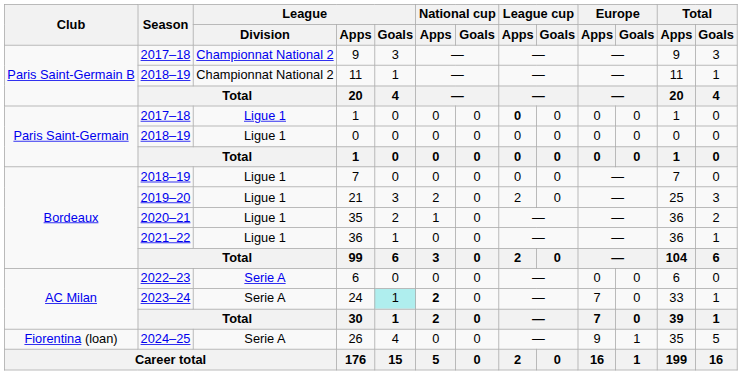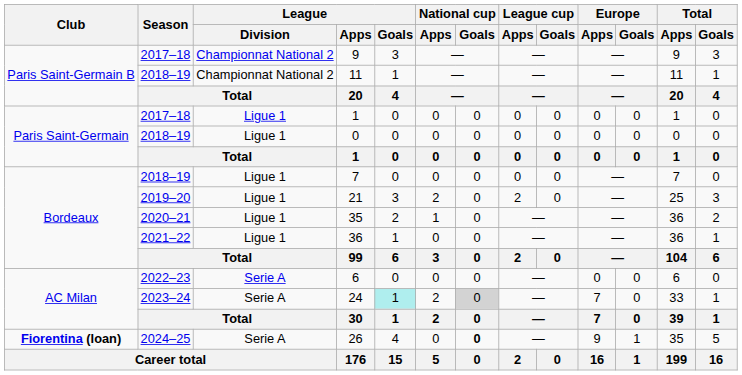(518, 116) bold -> (518, 116) normal
(436, 298) bold -> (436, 298) normal
(477, 298) no background -> (477, 298) lightgrey background
(71, 339) normal -> (71, 339) bold
(477, 339) normal -> (477, 339) bold
